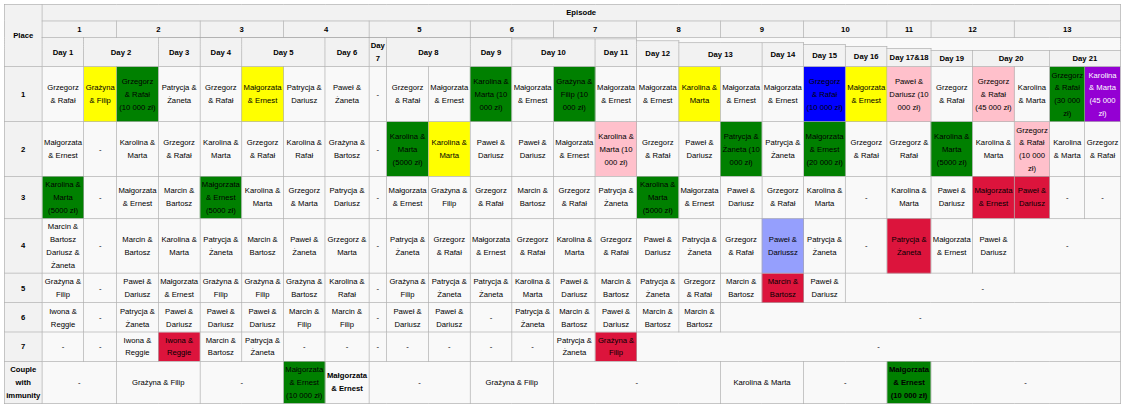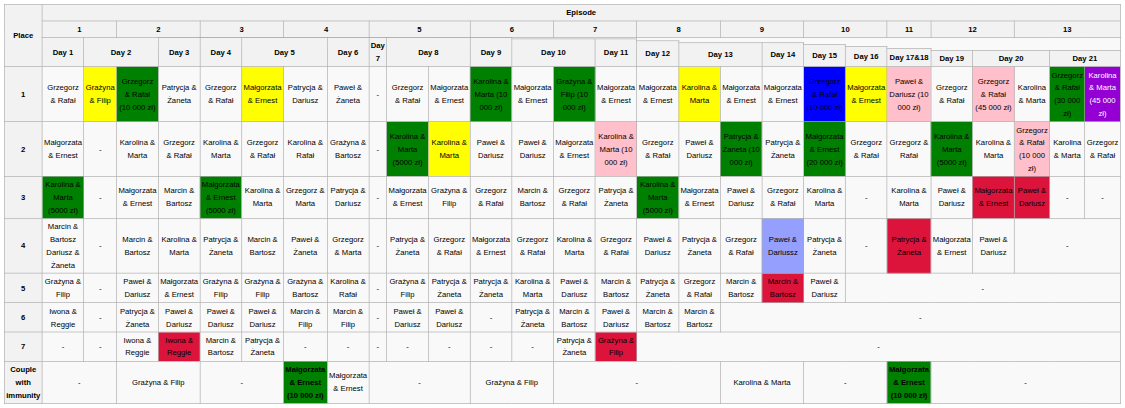(304, 382) normal -> (305, 382) bold
(347, 382) bold -> (348, 382) normal
